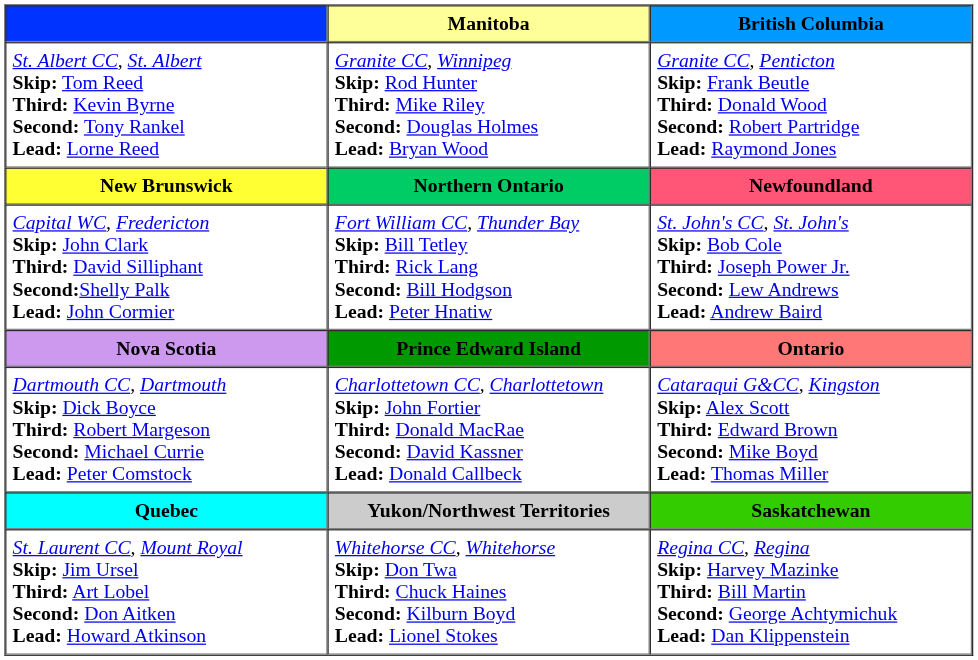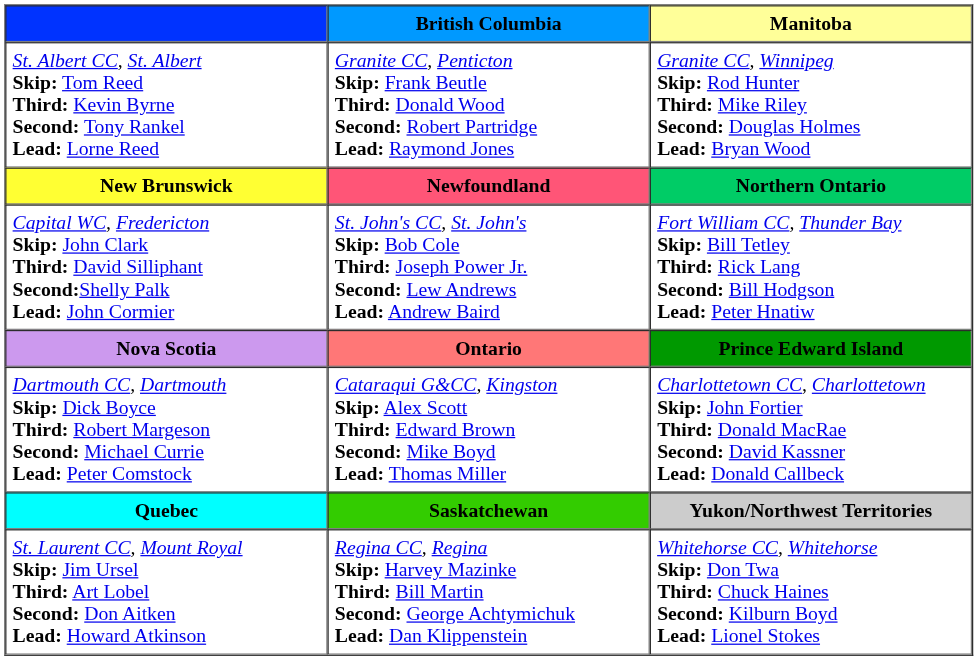columns swapped: (811, 23) <-> (489, 23)
